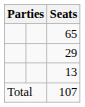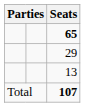(71, 33) normal -> (71, 33) bold
(68, 92) normal -> (68, 92) bold
